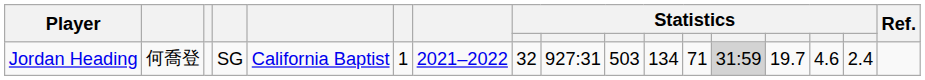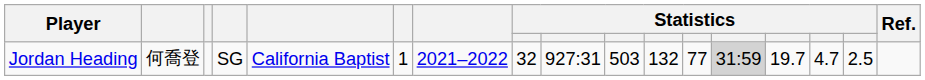(663, 59) 134 -> (663, 59) 132
(697, 59) 71 -> (697, 59) 77
(827, 59) 4.6 -> (827, 59) 4.7
(860, 59) 2.4 -> (860, 59) 2.5
